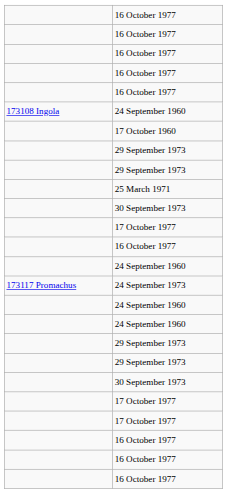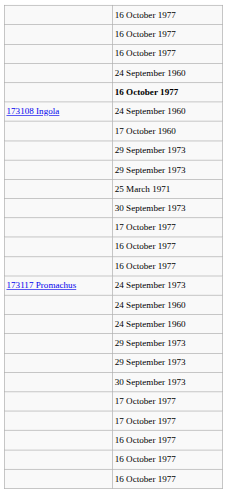(145, 73) 16 October 1977 -> (150, 73) 24 September 1960
(145, 92) normal -> (146, 92) bold
(150, 266) 24 September 1960 -> (145, 266) 16 October 1977
